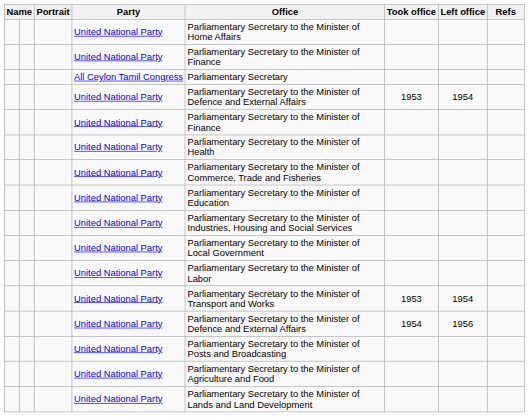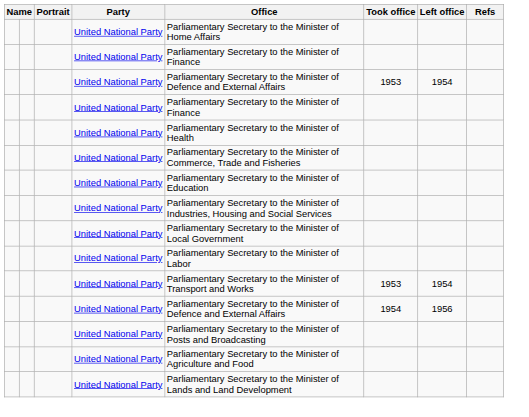- row: (12, 77)
